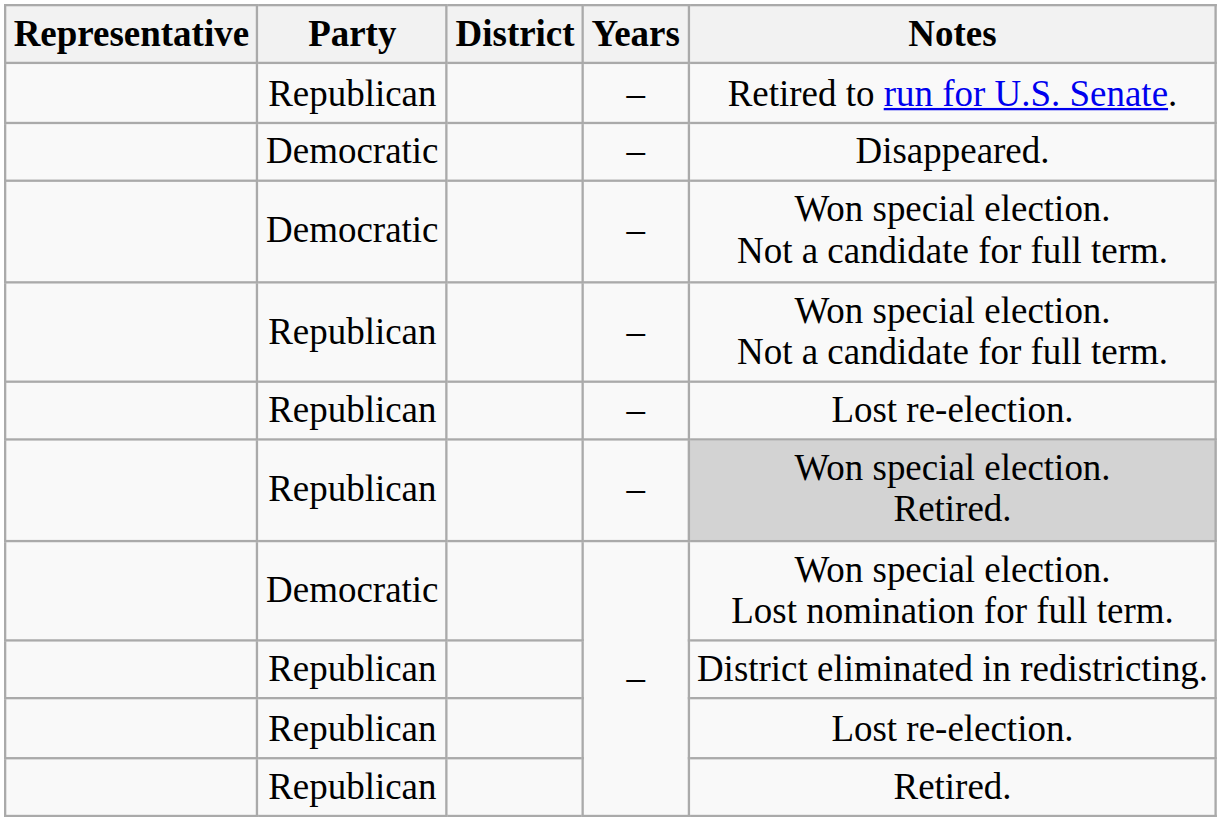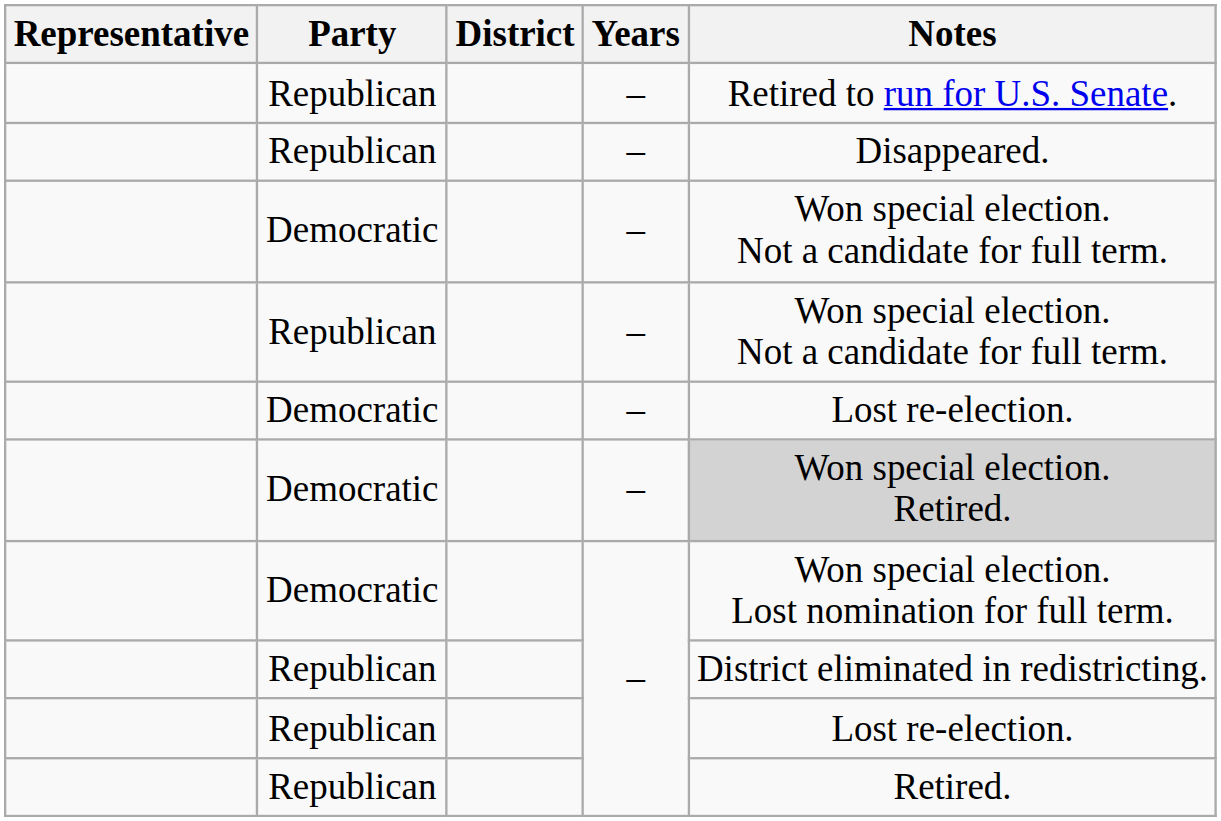(352, 151) Democratic -> (352, 151) Republican
(352, 410) Republican -> (352, 410) Democratic
(352, 489) Republican -> (352, 489) Democratic
